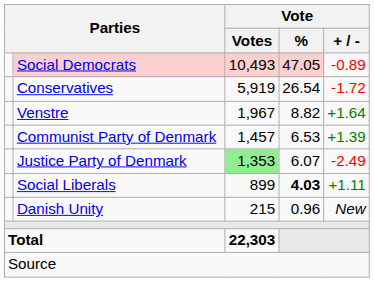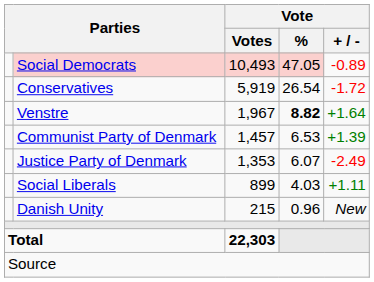(305, 112) normal -> (305, 112) bold
(256, 161) lightgreen background -> (256, 161) no background
(305, 185) bold -> (305, 185) normal
